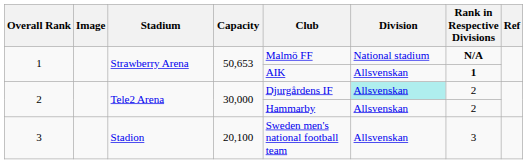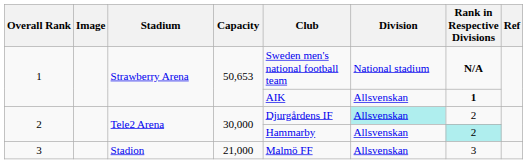(289, 55) Malmö FF -> (302, 68) Sweden men's national football team
(473, 108) no background -> (473, 132) paleturquoise background
(238, 138) 20,100 -> (238, 150) 21,000
(302, 138) Sweden men's national football team -> (289, 150) Malmö FF
